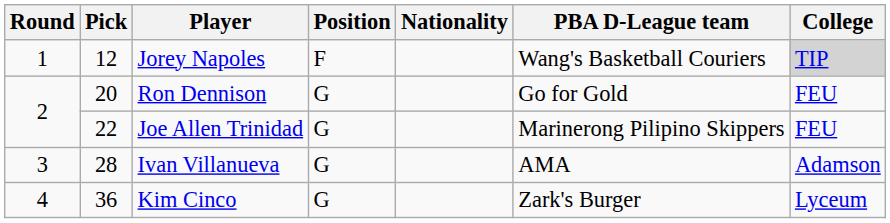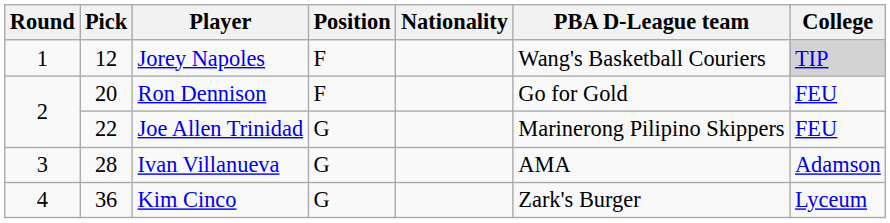(322, 93) G -> (320, 93) F
